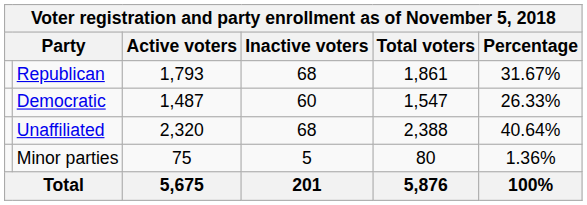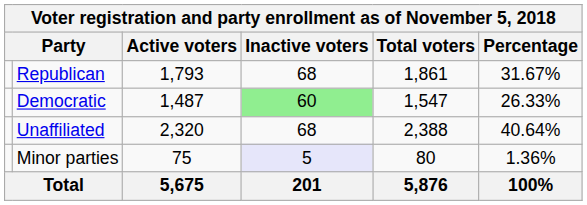(307, 102) no background -> (307, 102) lightgreen background
(307, 158) no background -> (307, 158) lavender background
